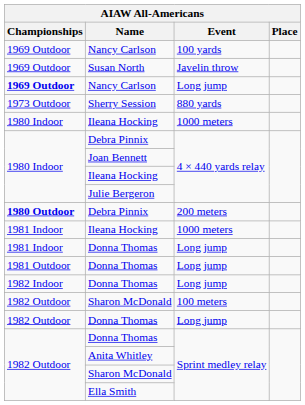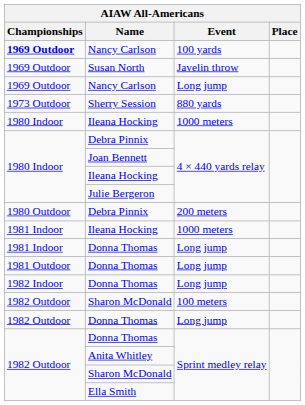(39, 49) normal -> (41, 49) bold
(41, 85) bold -> (39, 85) normal
(41, 211) bold -> (39, 211) normal
